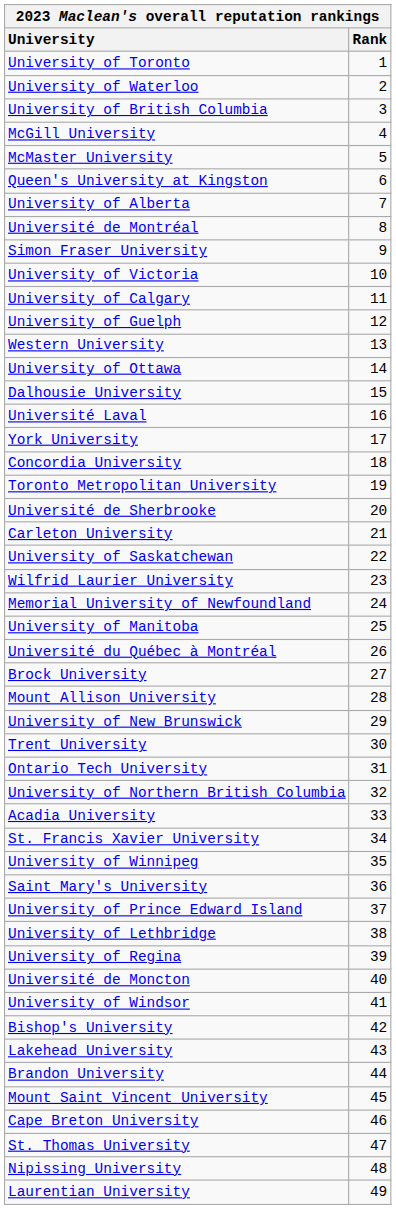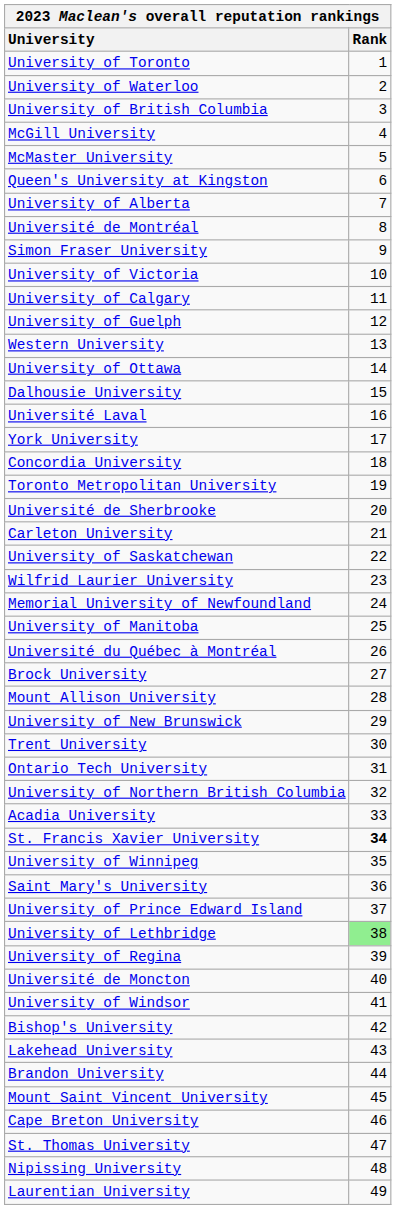(379, 839) normal -> (379, 839) bold
(379, 934) no background -> (379, 934) lightgreen background
